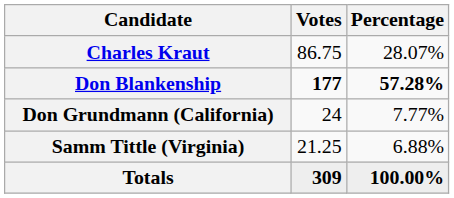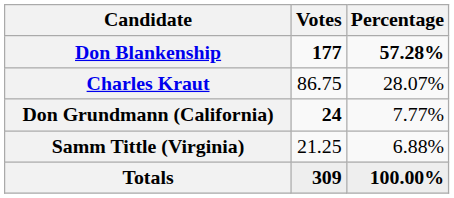rows swapped: (148, 83) <-> (148, 51)
(332, 114) normal -> (332, 114) bold
